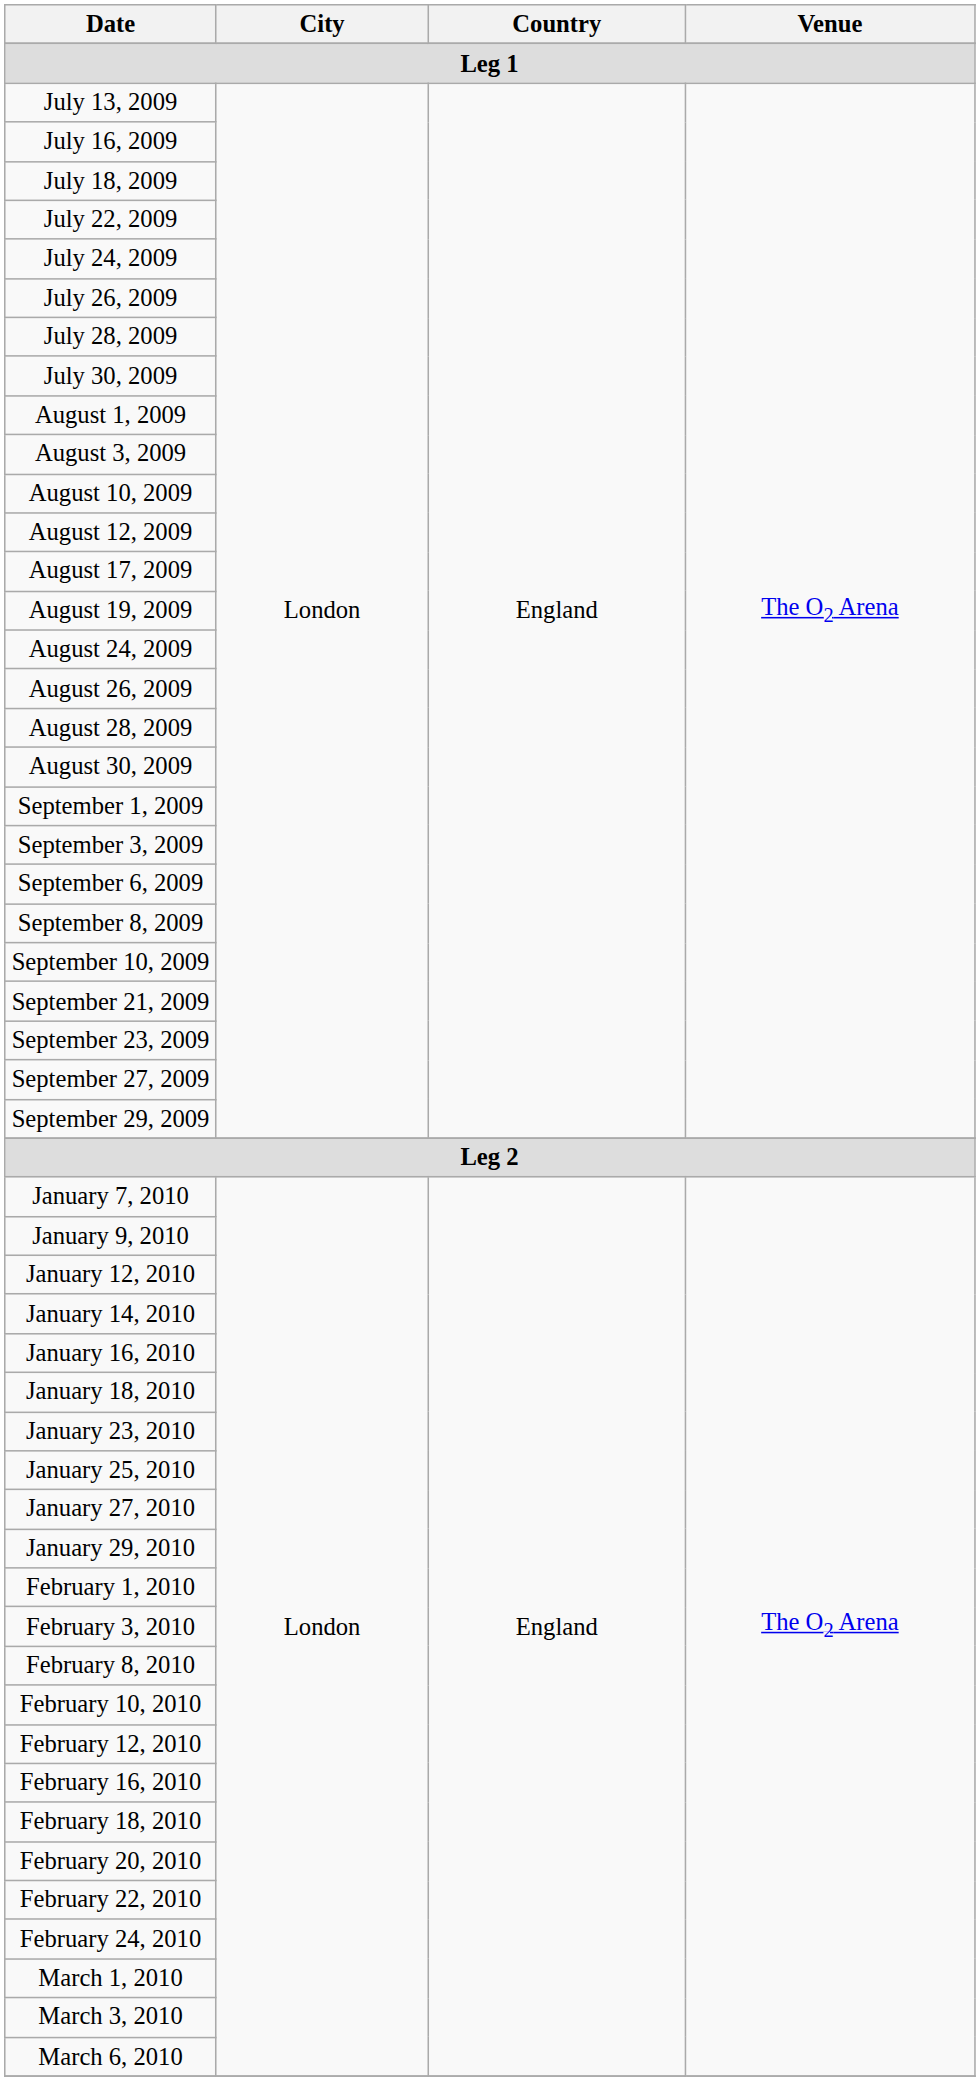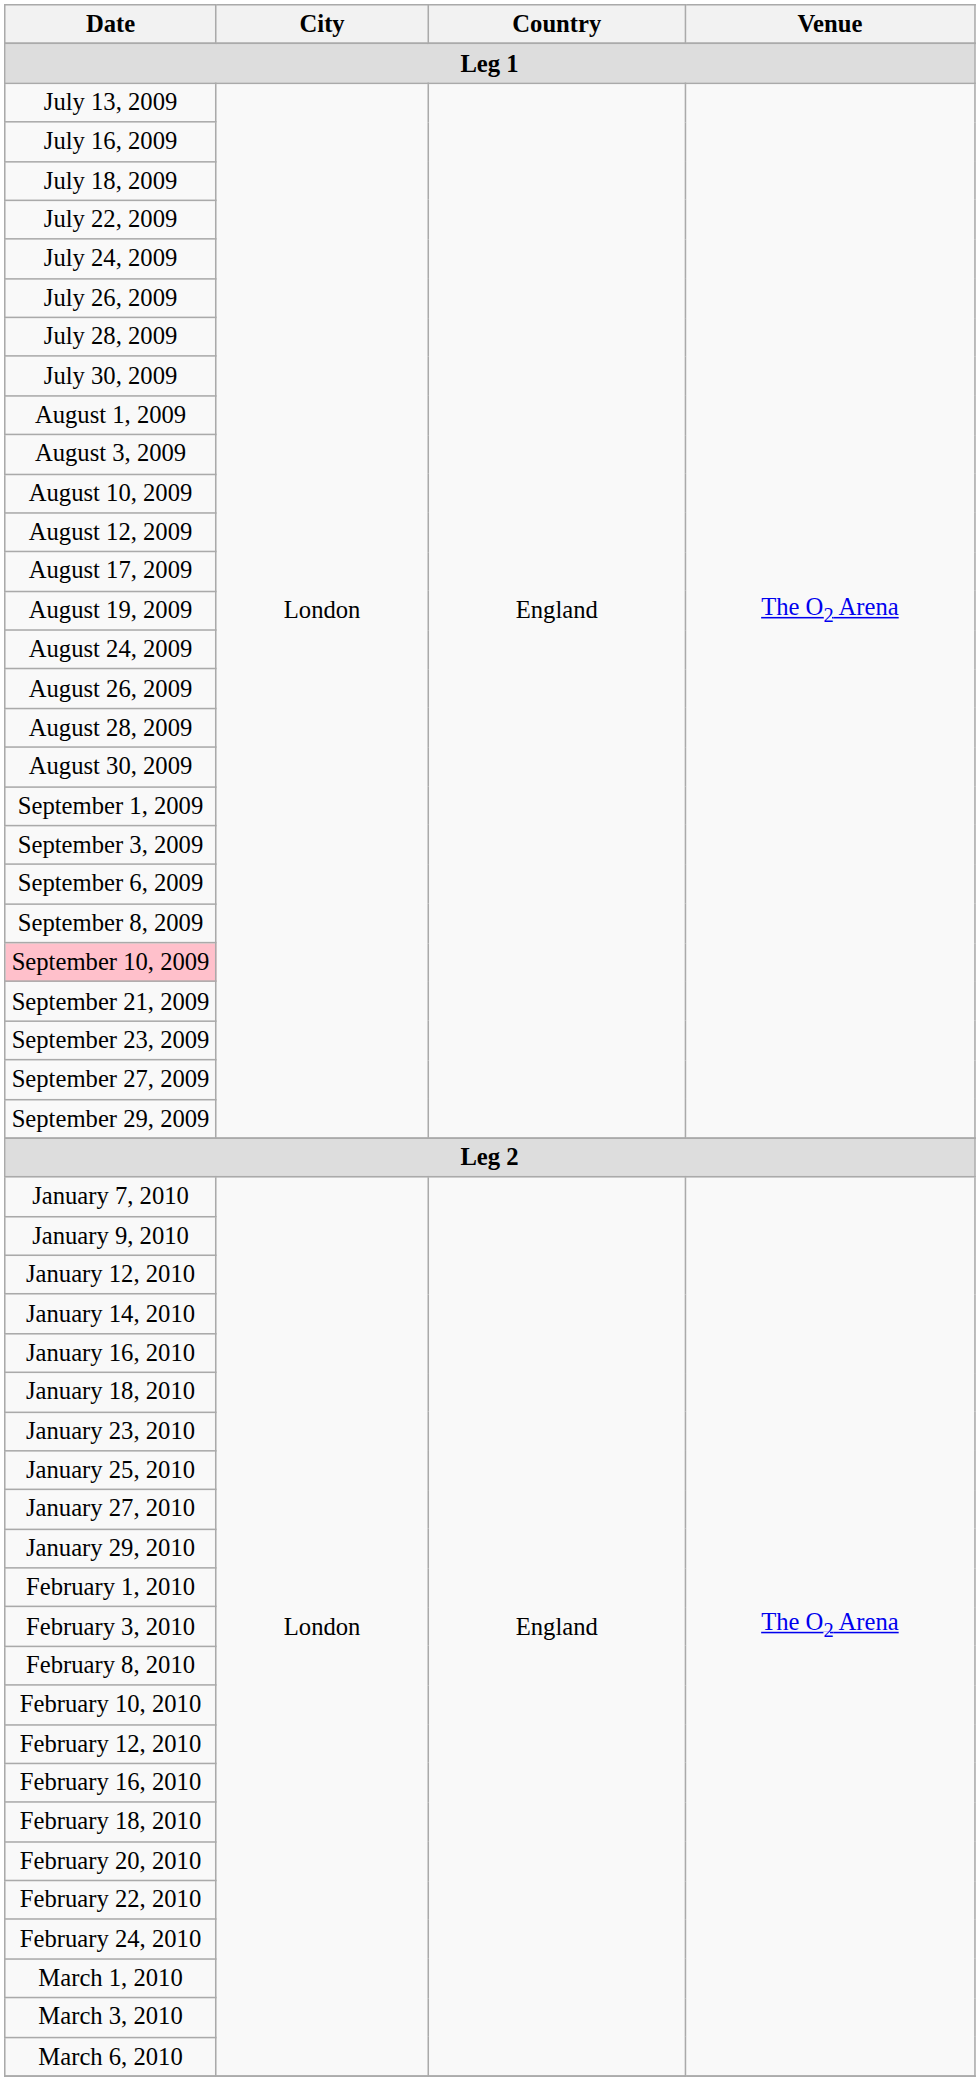(111, 961) no background -> (111, 961) pink background
